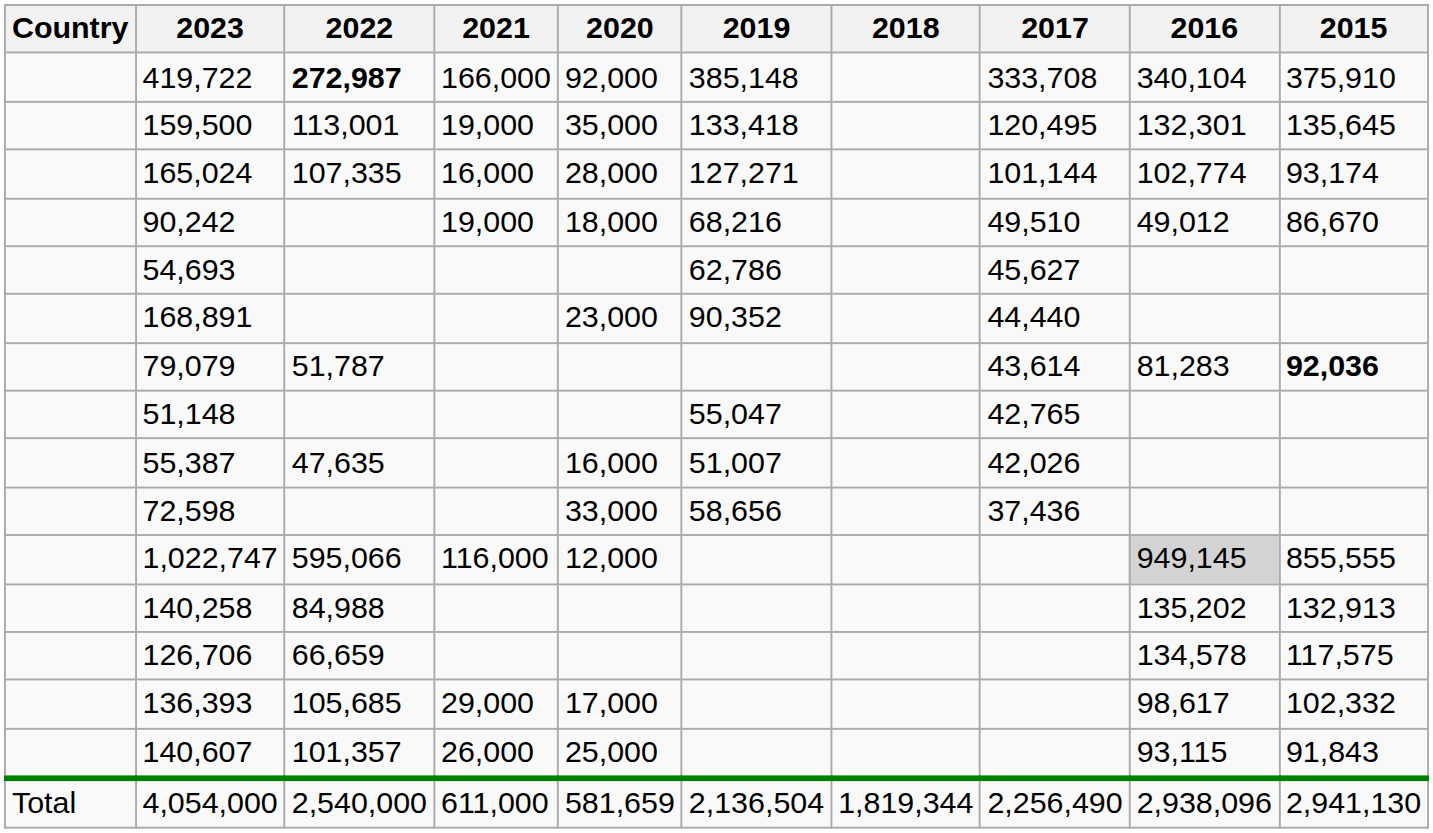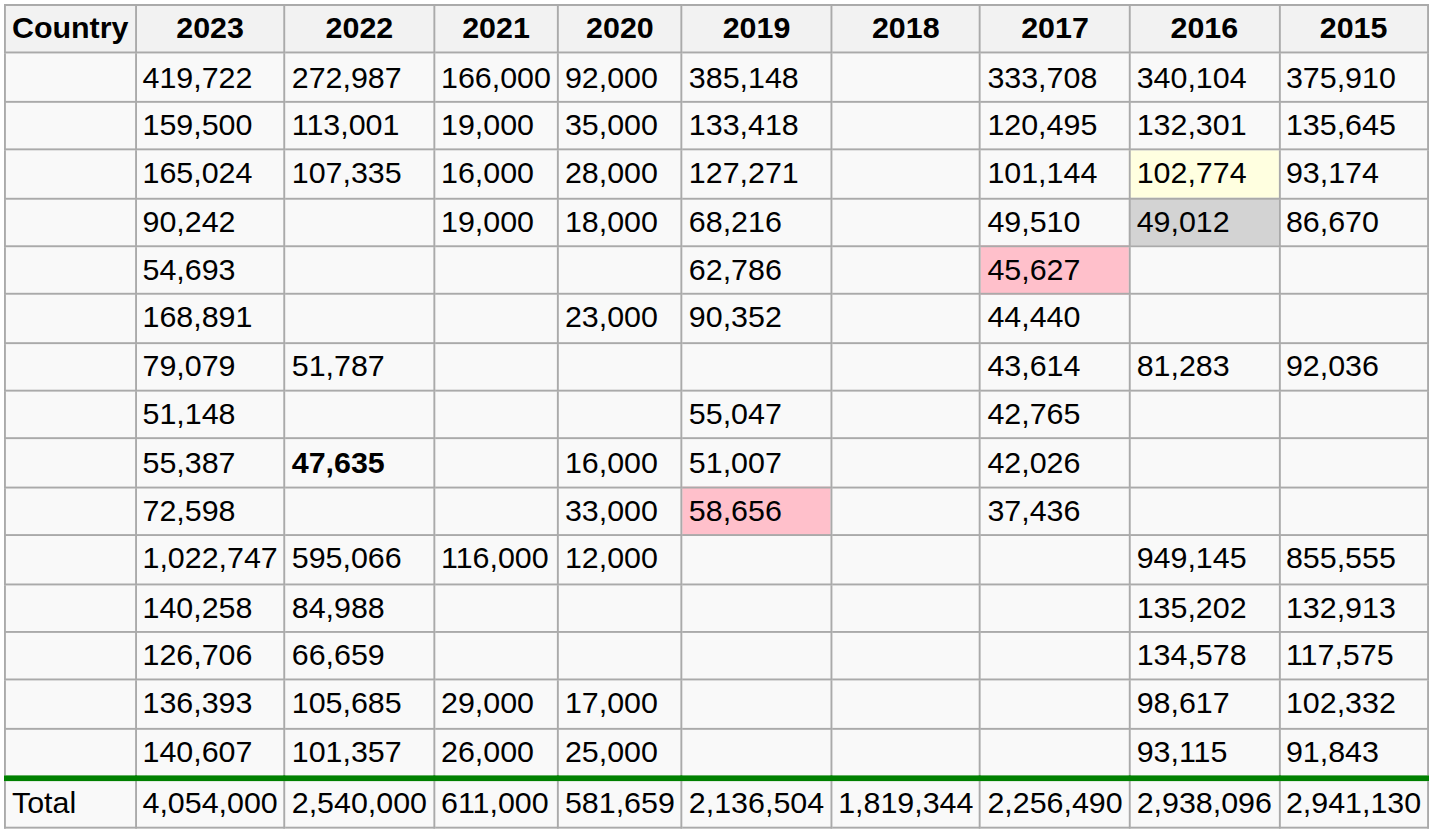(347, 76) bold -> (347, 76) normal
(1192, 173) no background -> (1192, 173) lightyellow background
(1183, 221) no background -> (1183, 221) lightgrey background
(1034, 269) no background -> (1034, 269) pink background
(1332, 366) bold -> (1332, 366) normal
(338, 462) normal -> (338, 462) bold
(735, 510) no background -> (735, 510) pink background
(1192, 558) lightgrey background -> (1192, 558) no background
